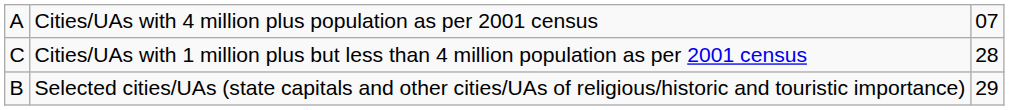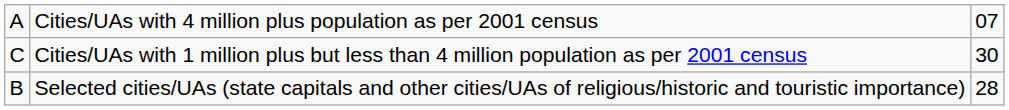(987, 54) 28 -> (987, 54) 30
(987, 88) 29 -> (987, 88) 28
